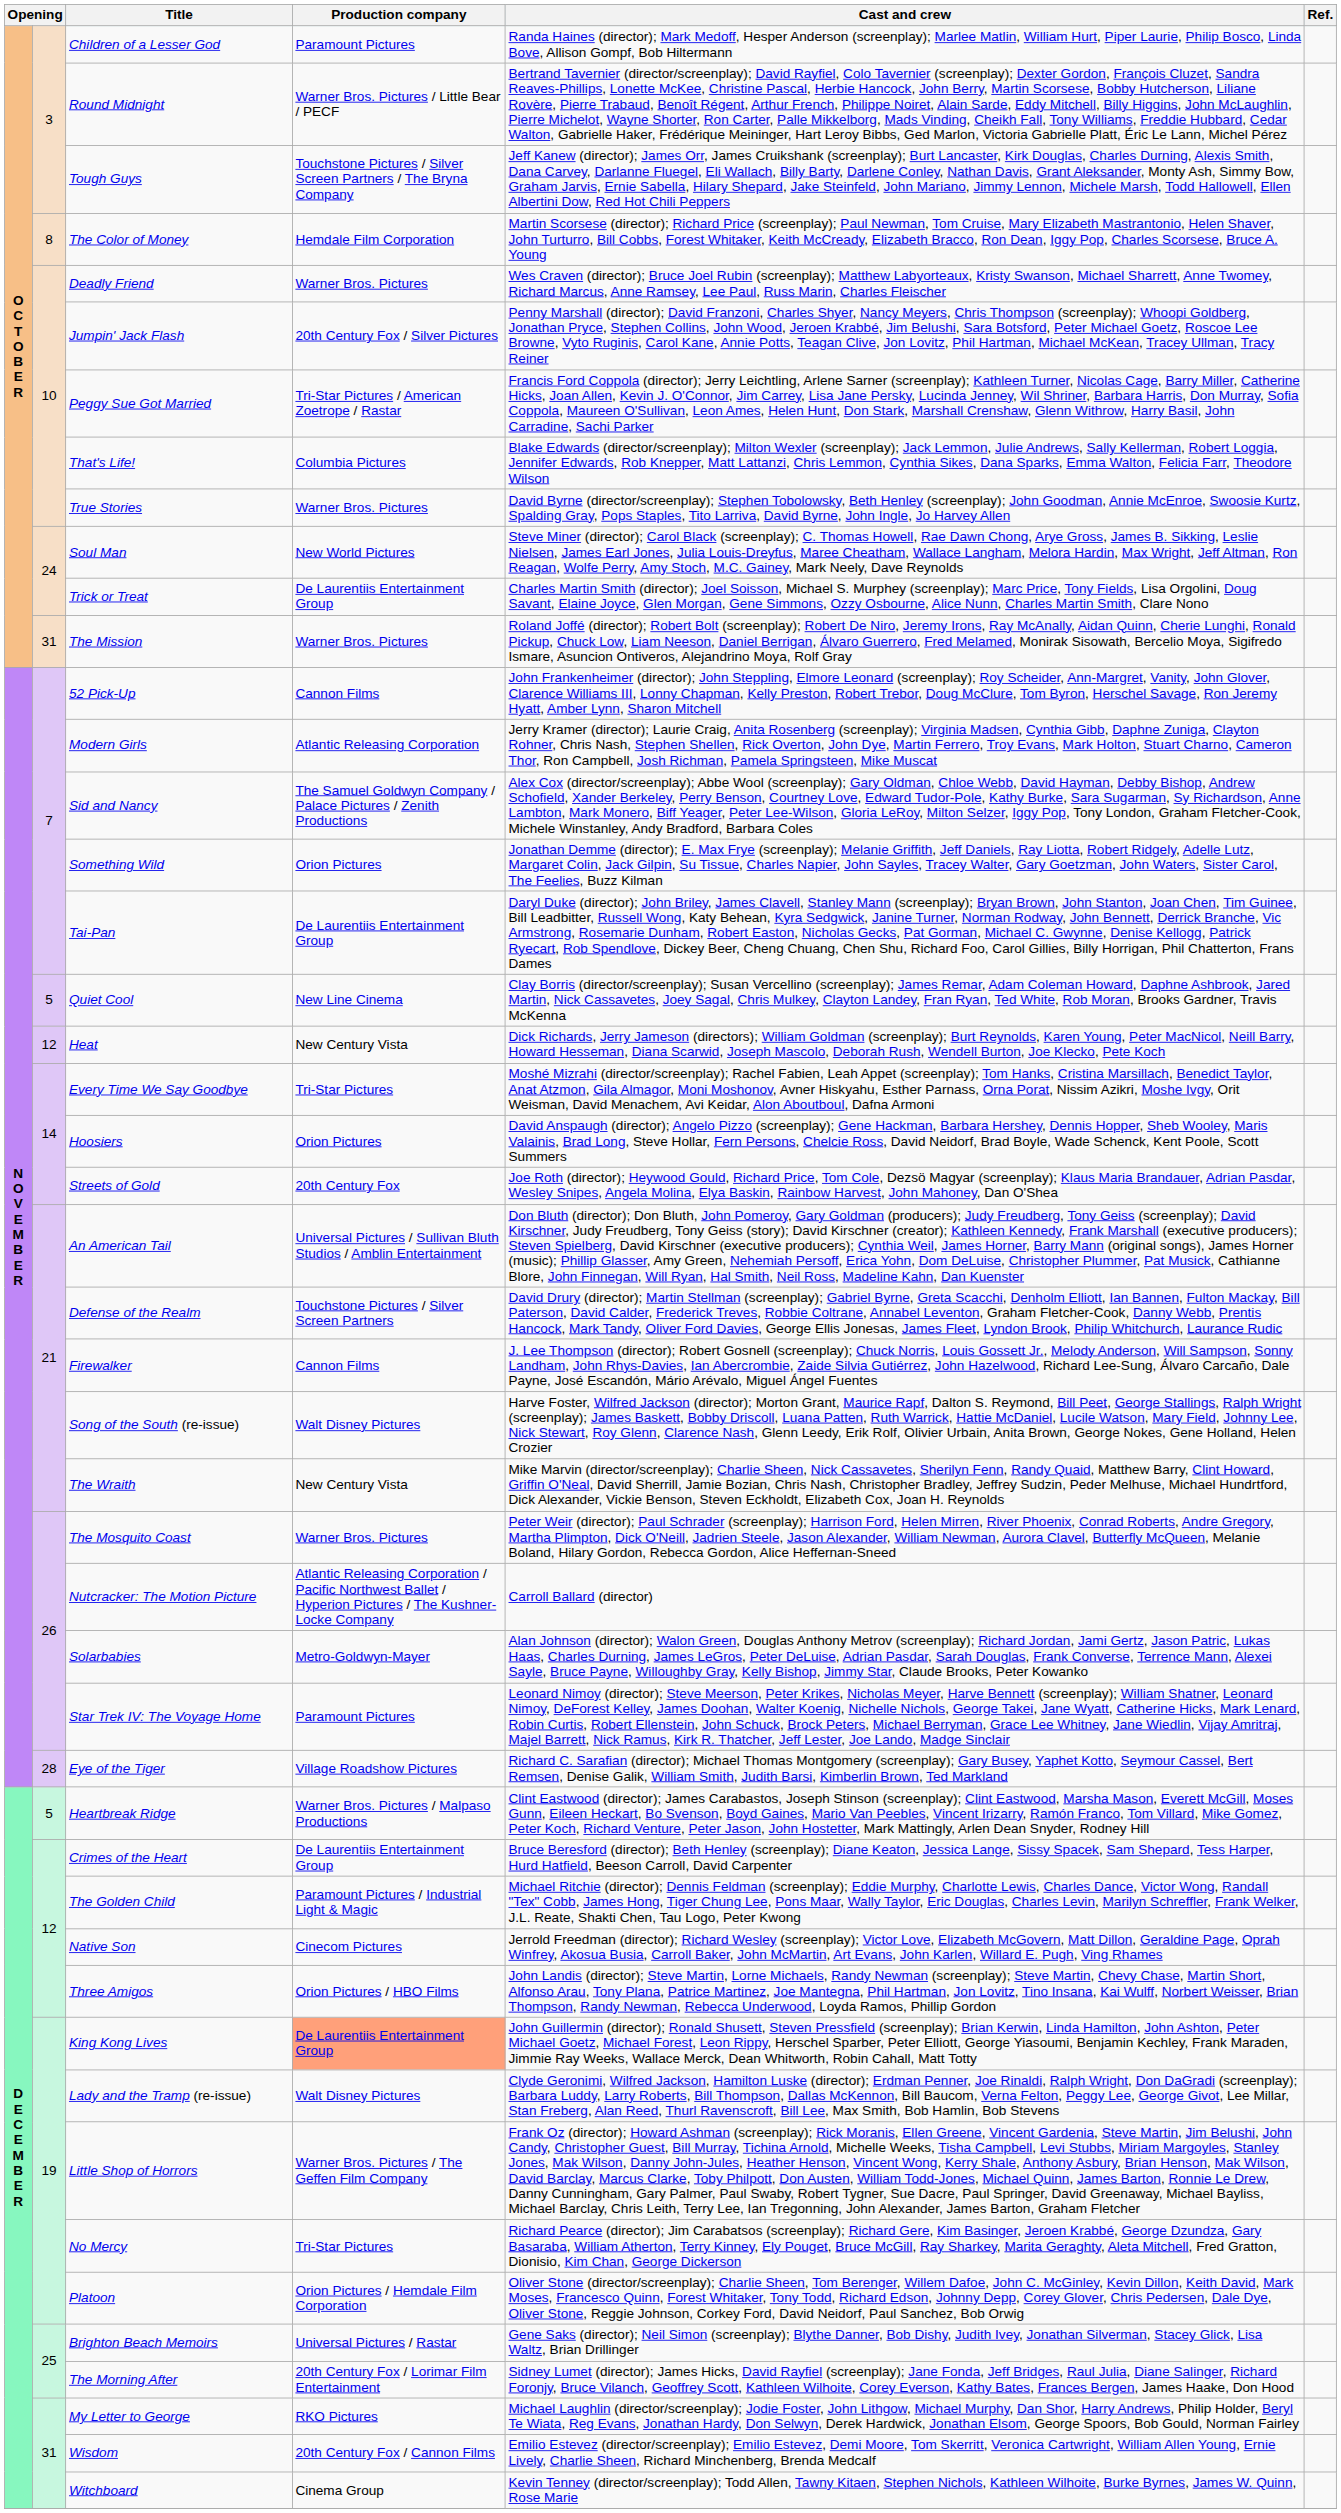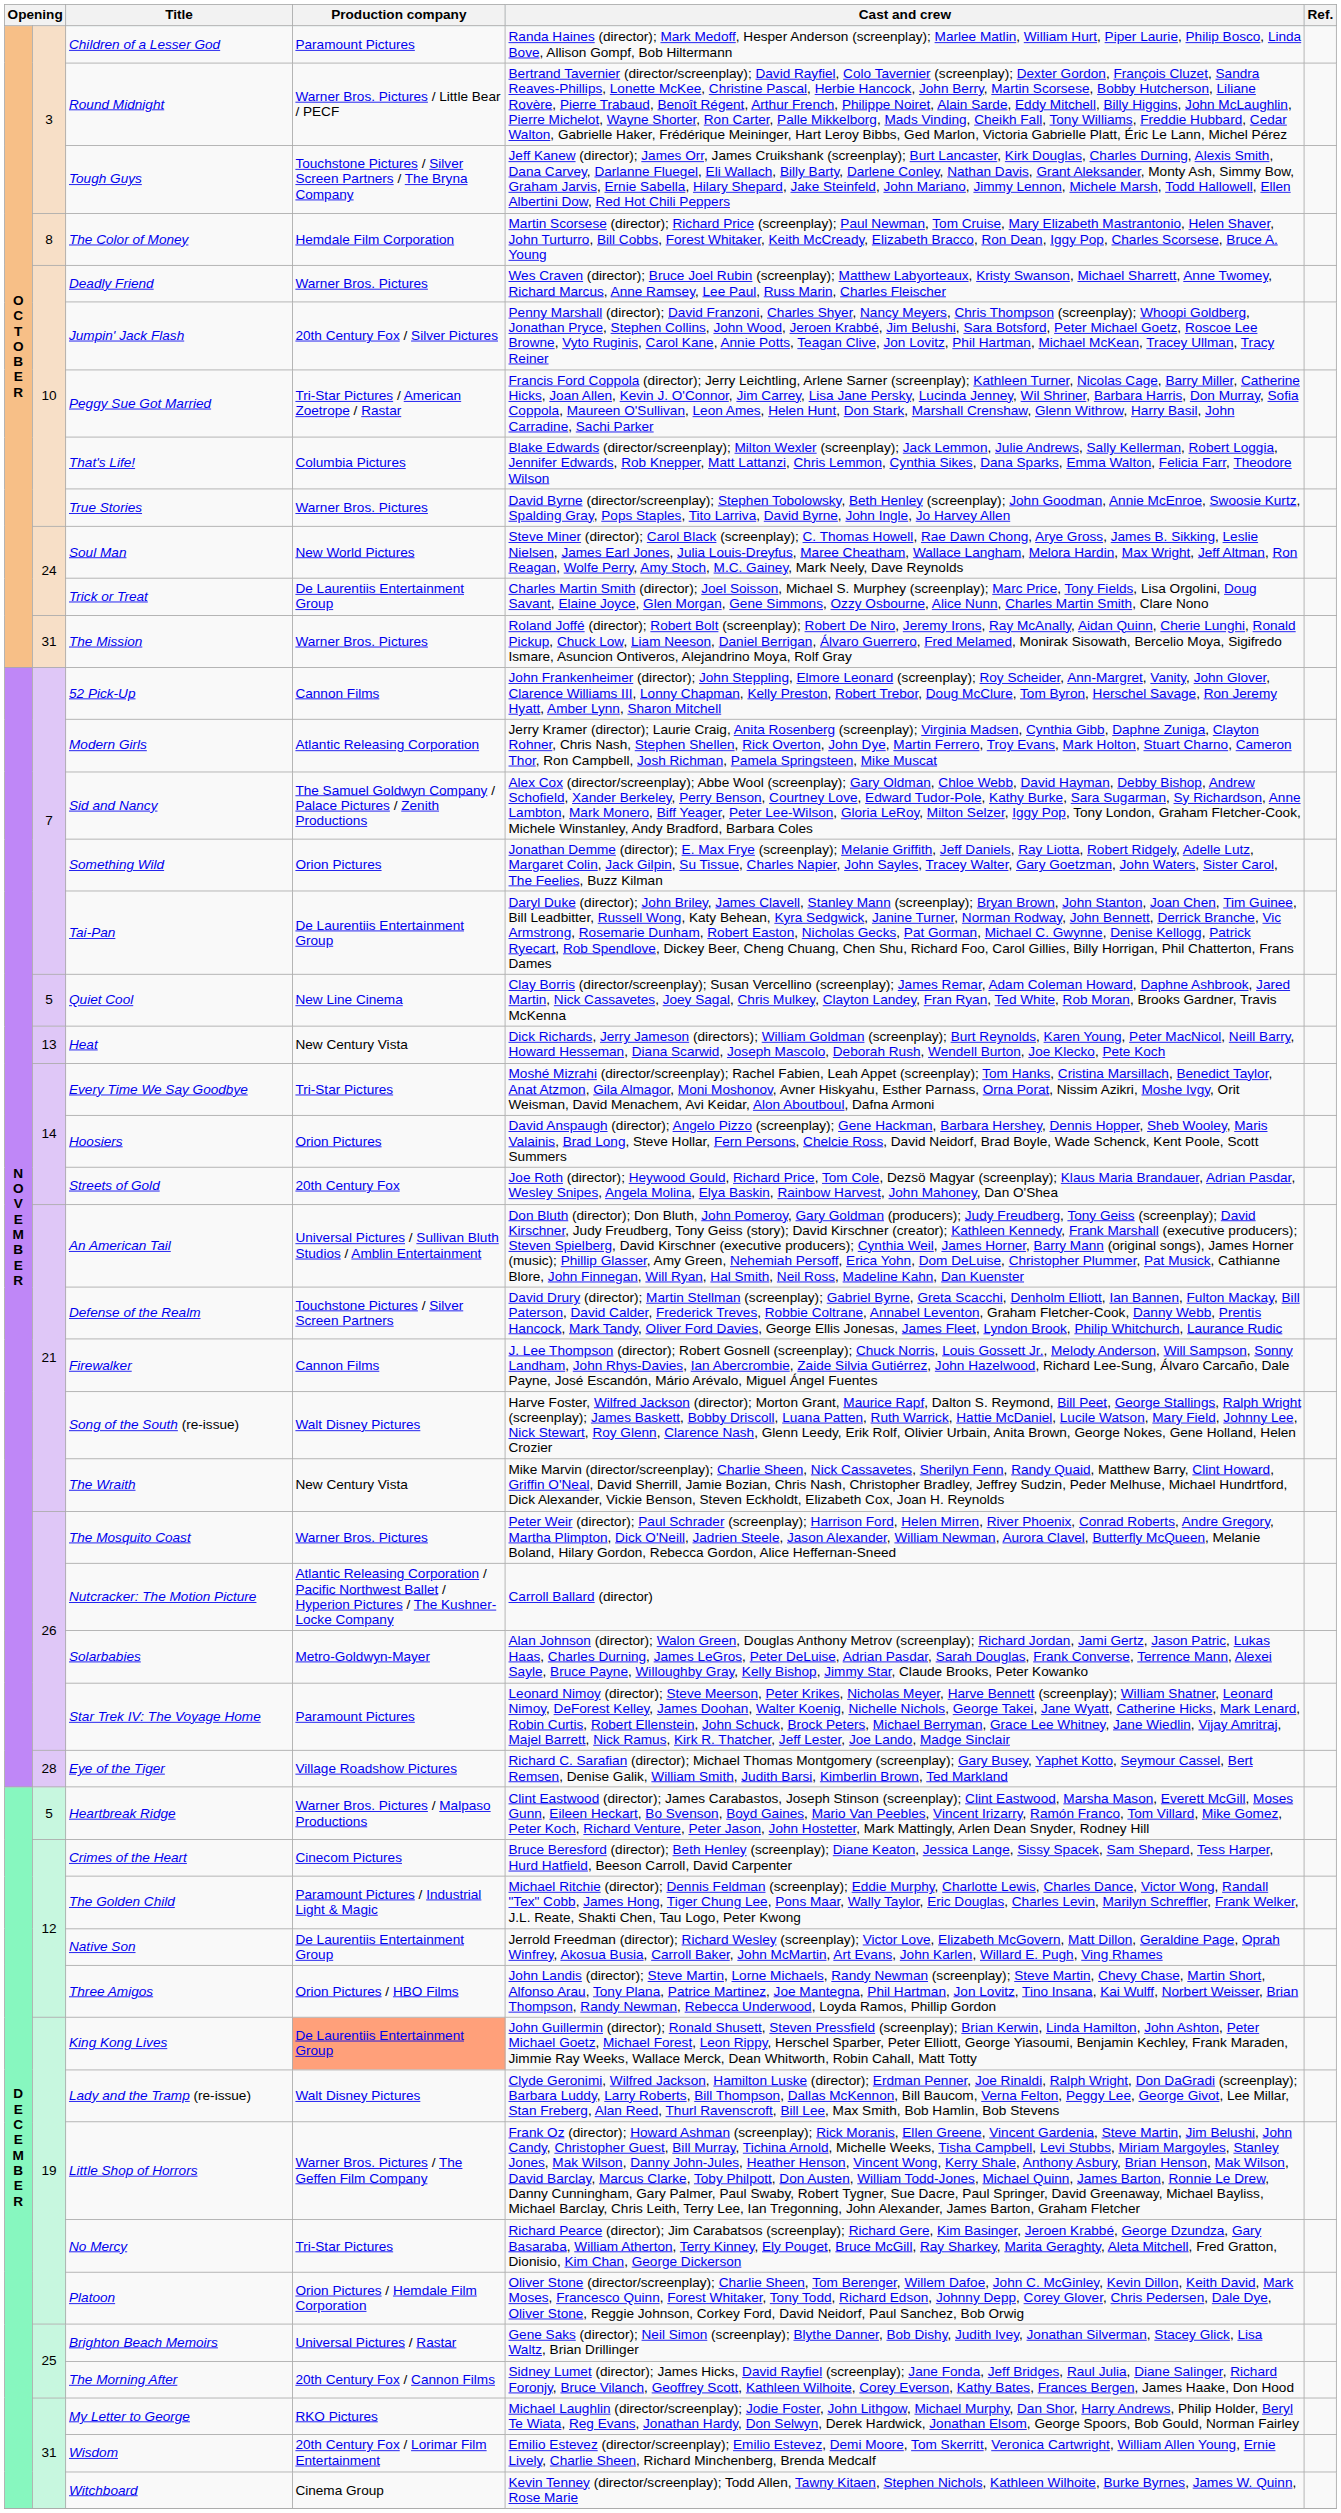(49, 1044) 12 -> (49, 1044) 13
(380, 1857) De Laurentiis Entertainment Group -> (349, 1857) Cinecom Pictures
(349, 1946) Cinecom Pictures -> (380, 1946) De Laurentiis Entertainment Group
(391, 2379) 20th Century Fox / Lorimar Film Entertainment -> (395, 2379) 20th Century Fox / Cannon Films
(395, 2453) 20th Century Fox / Cannon Films -> (391, 2453) 20th Century Fox / Lorimar Film Entertainment
